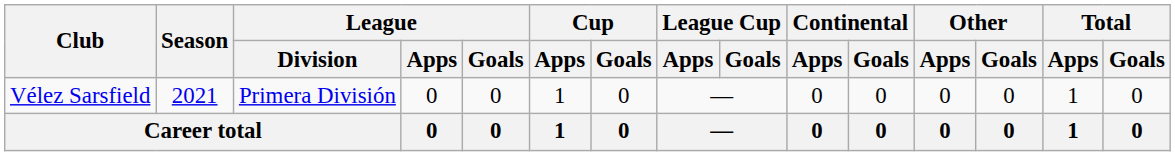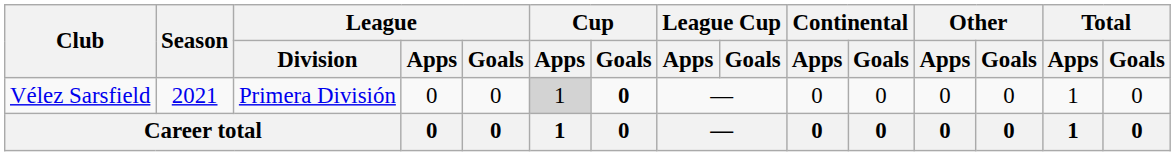(560, 95) no background -> (560, 95) lightgrey background
(624, 95) normal -> (624, 95) bold
